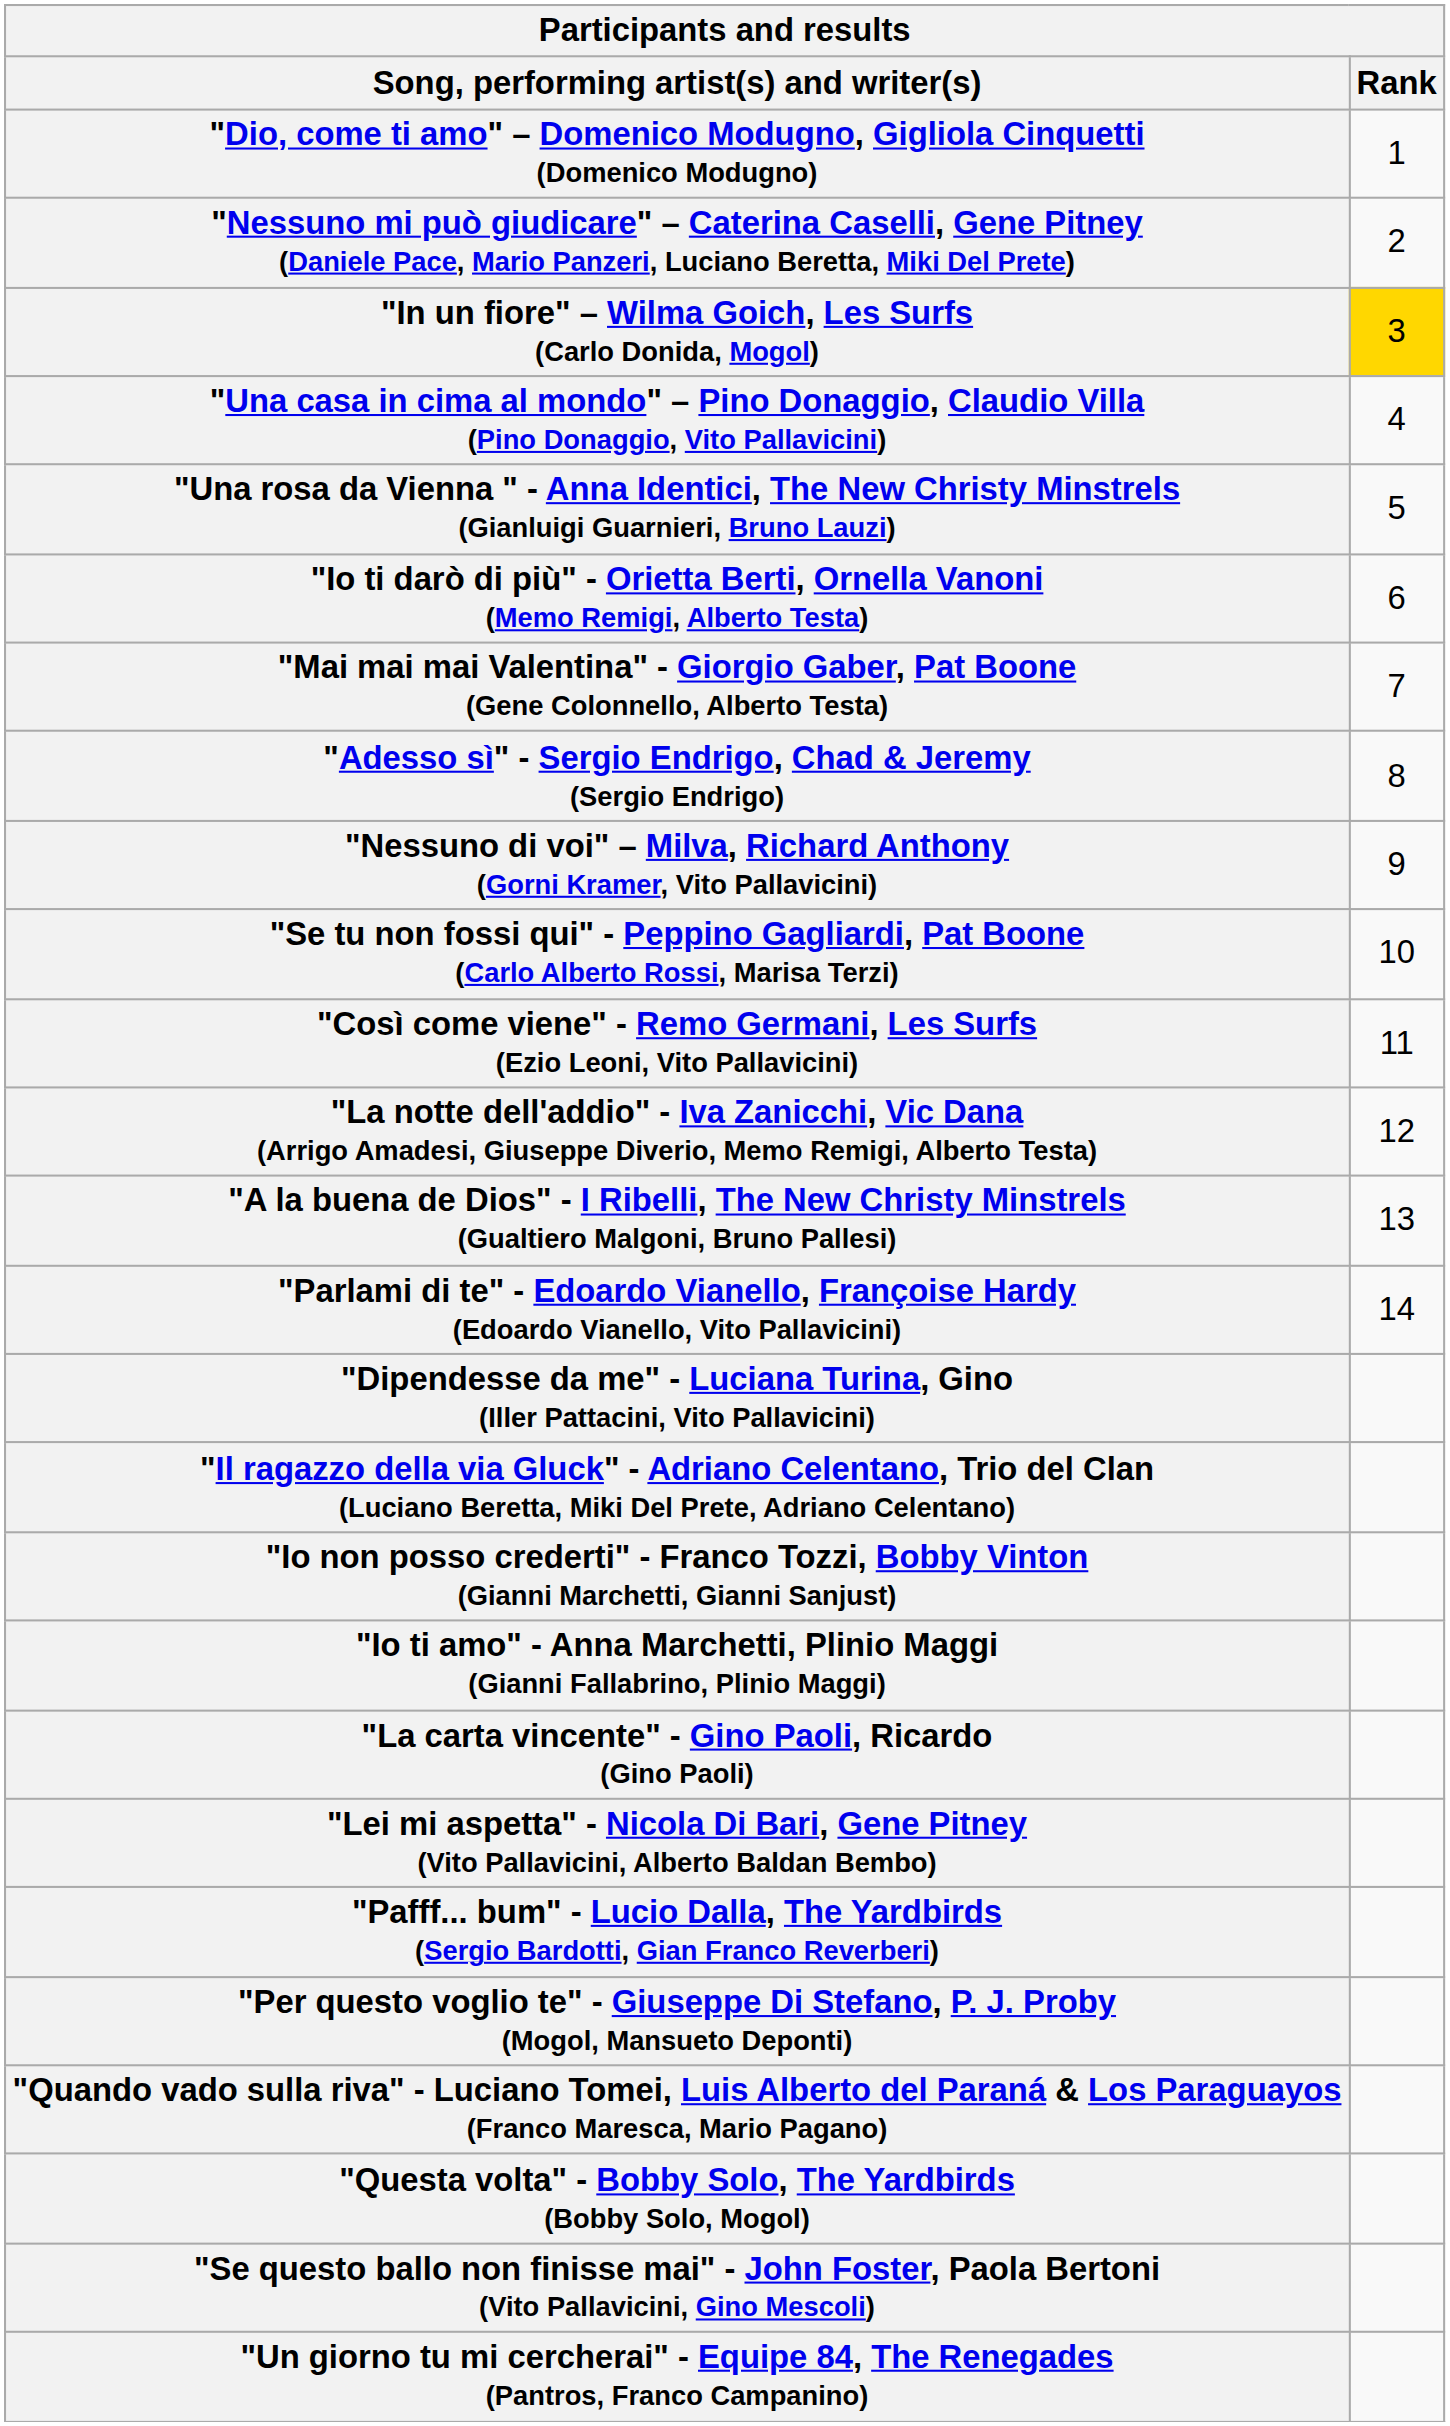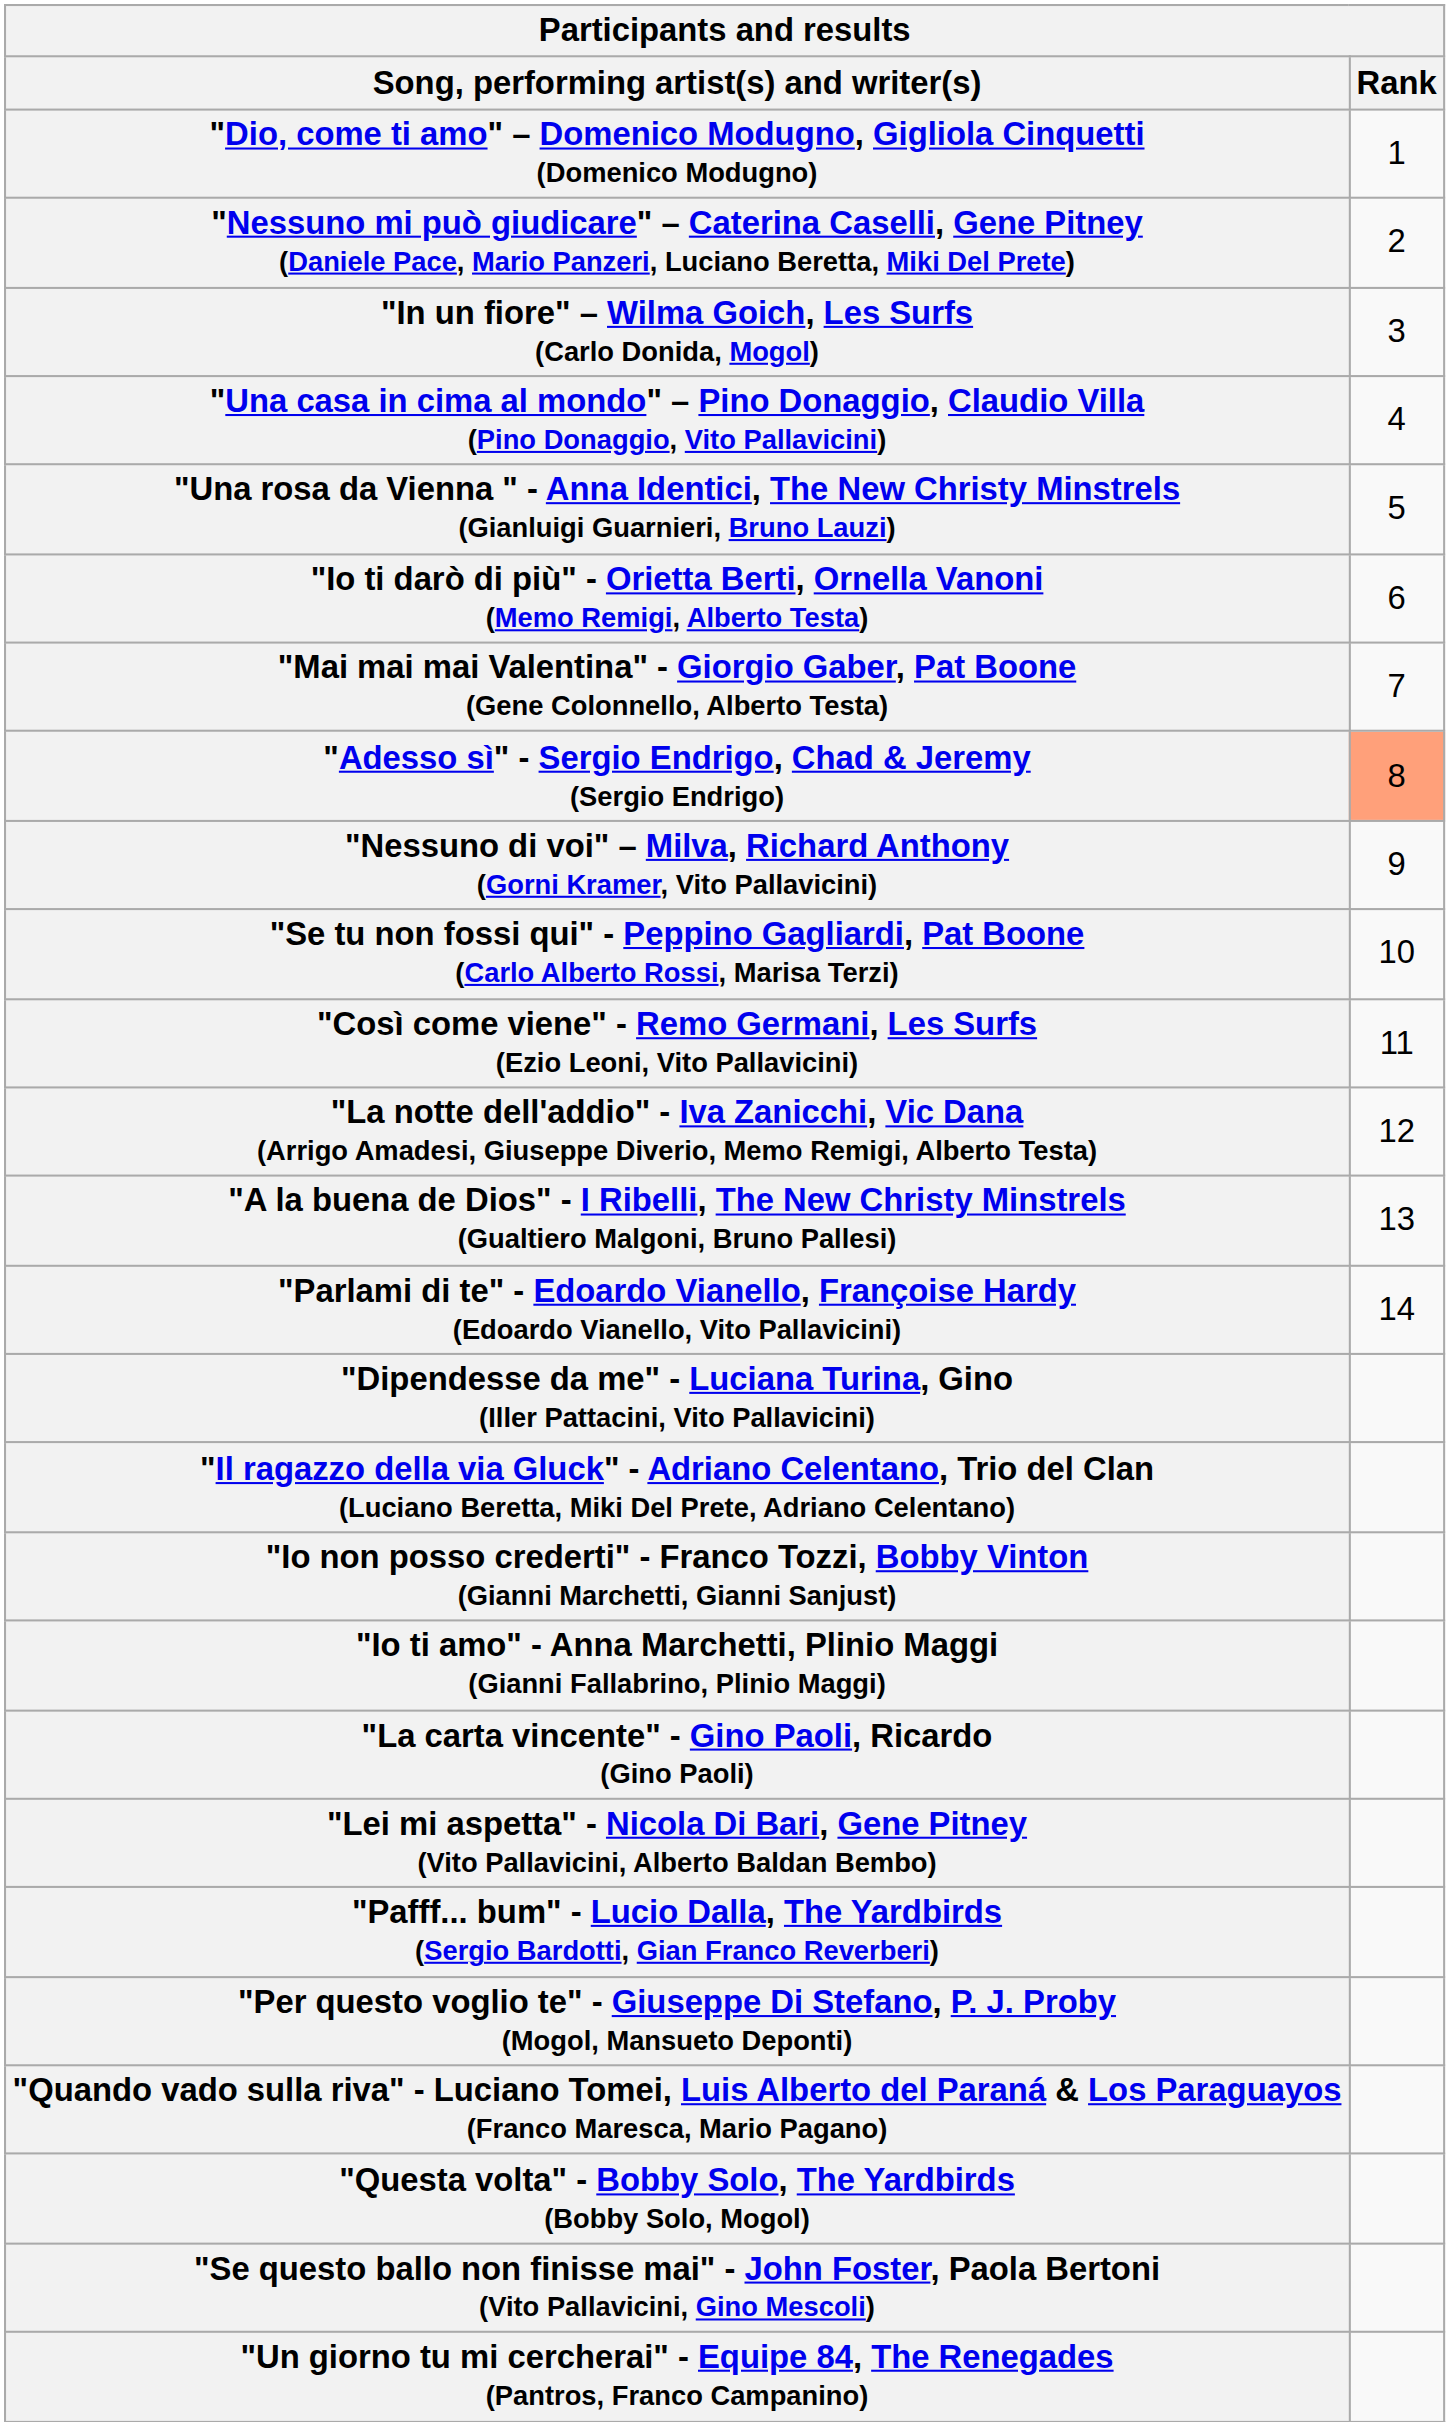(1397, 330) gold background -> (1397, 330) no background
(1397, 775) no background -> (1397, 775) lightsalmon background
